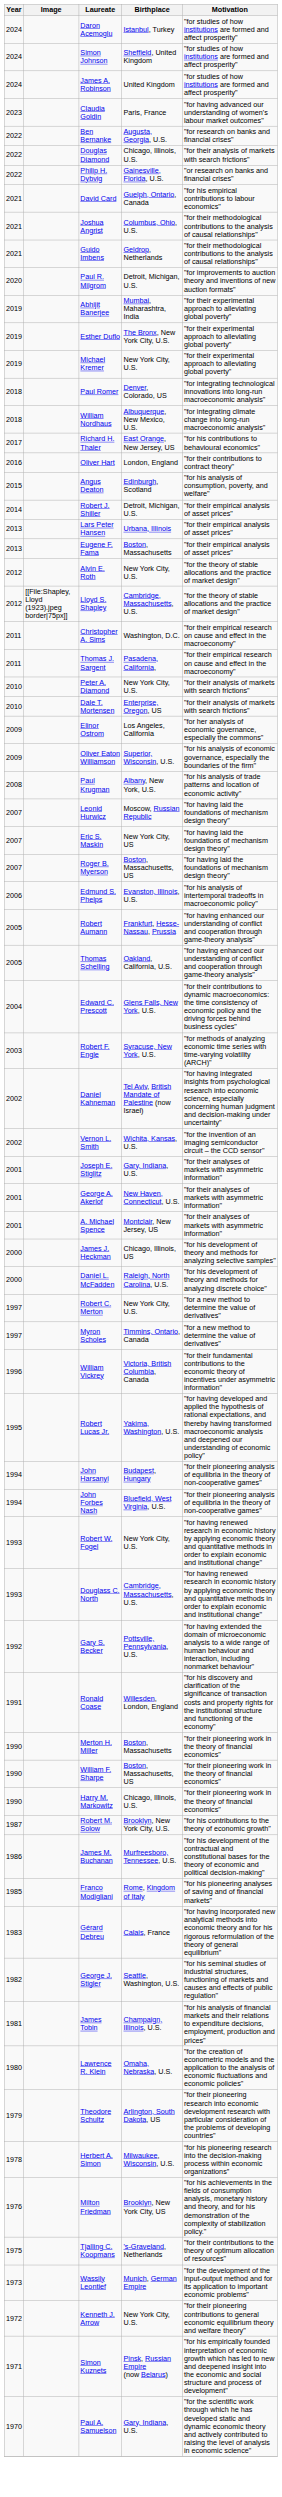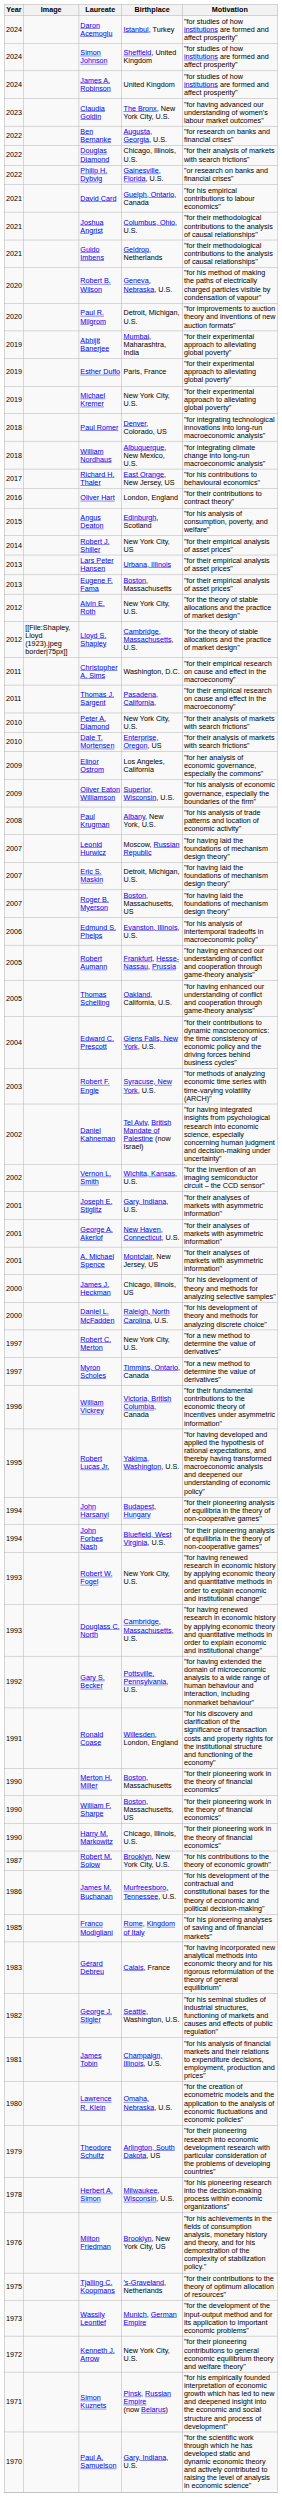(145, 112) Paris, France -> (149, 112) The Bronx, New York City, U.S.
+ row: (96, 285)
(149, 336) The Bronx, New York City, U.S. -> (145, 372) Paris, France
(152, 509) Detroit, Michigan, U.S. -> (147, 545) New York City, US
(147, 840) New York City, US -> (152, 876) Detroit, Michigan, U.S.
